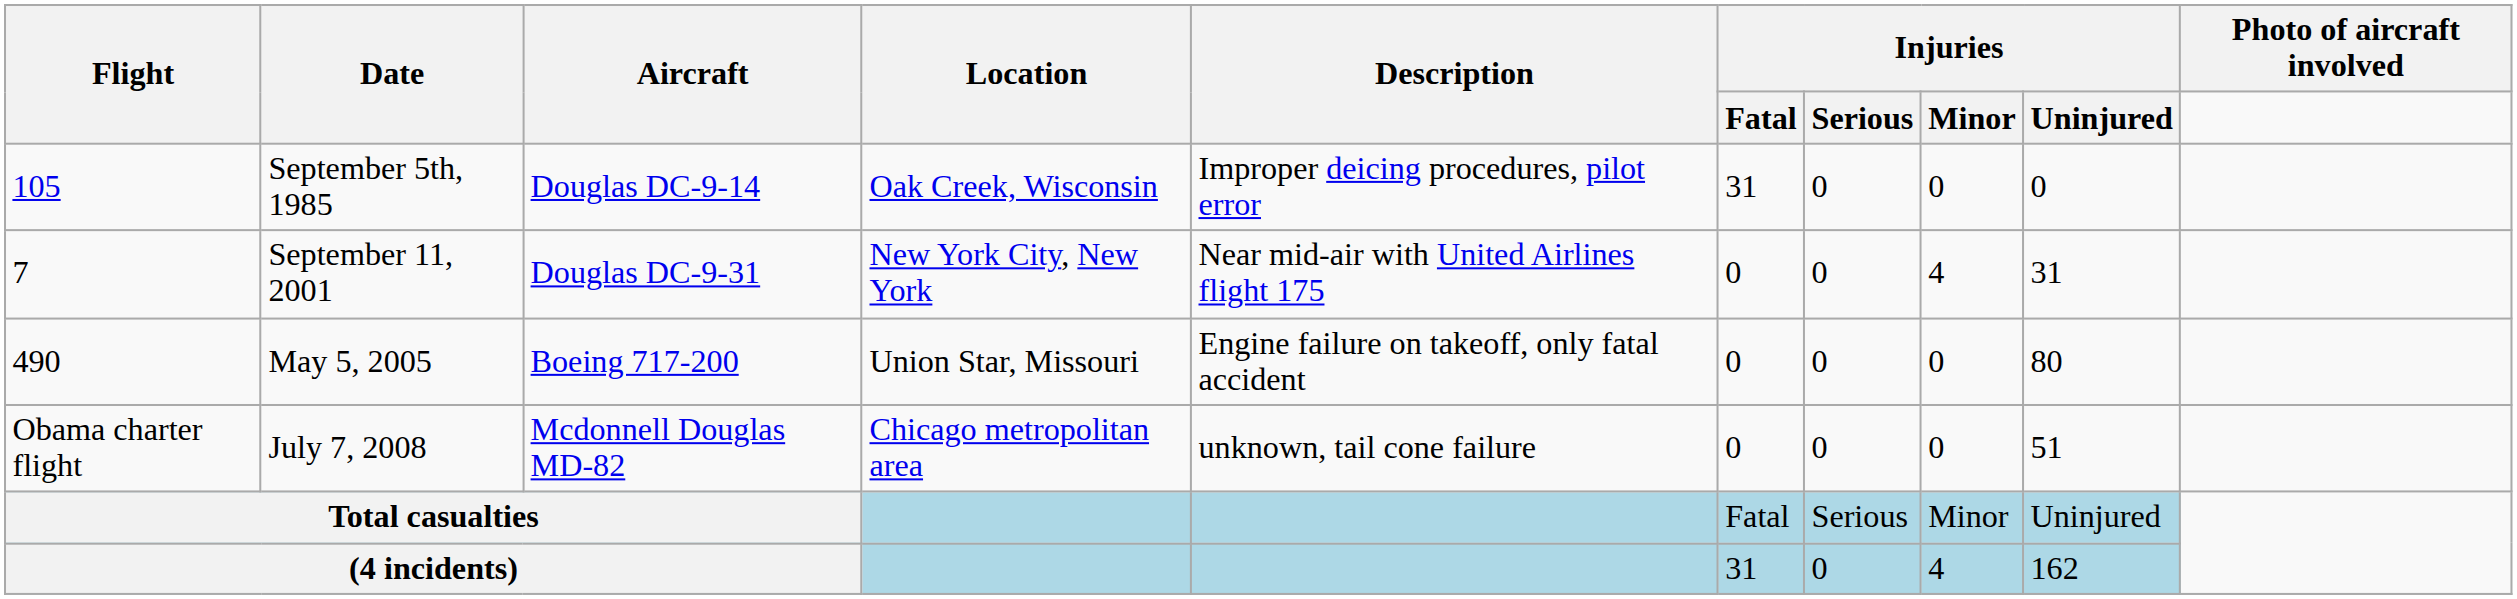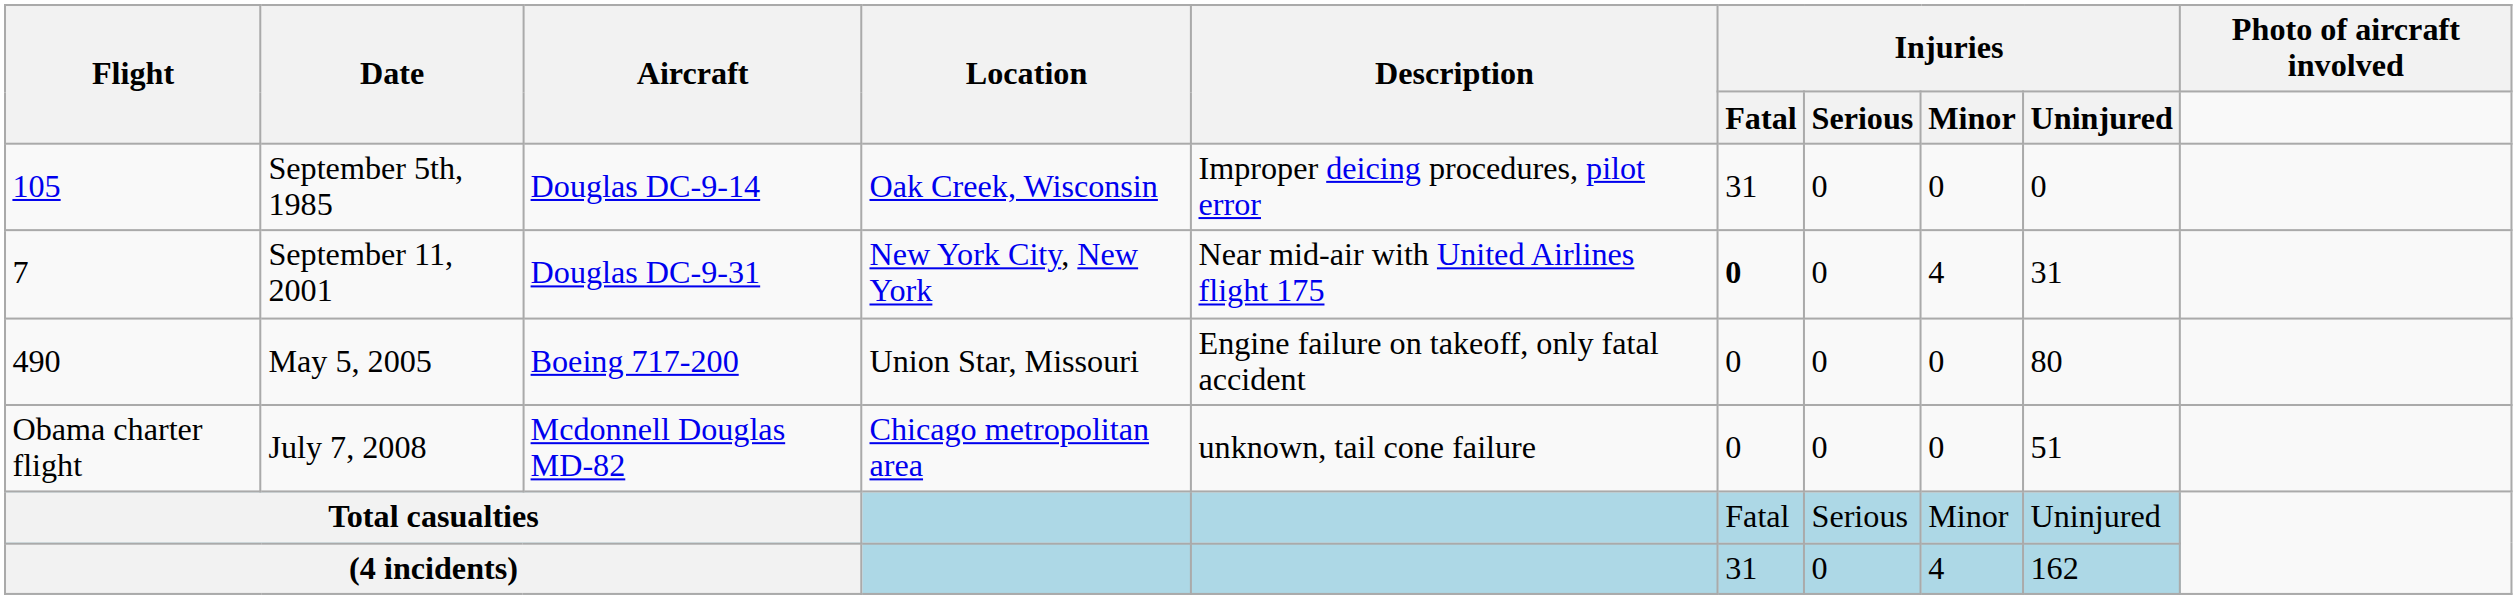(1733, 273) normal -> (1733, 273) bold
